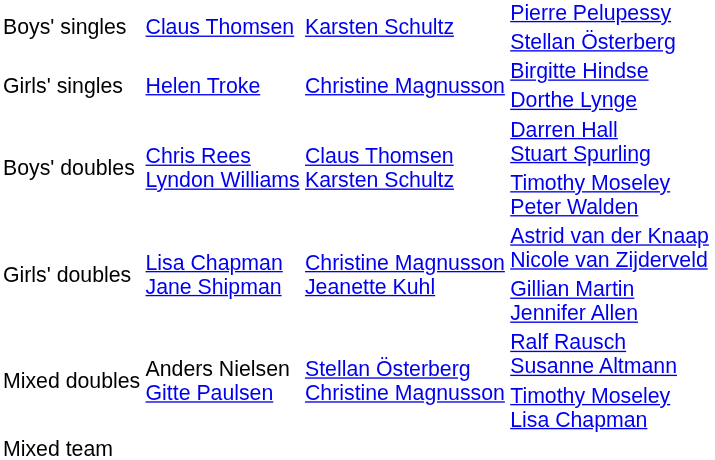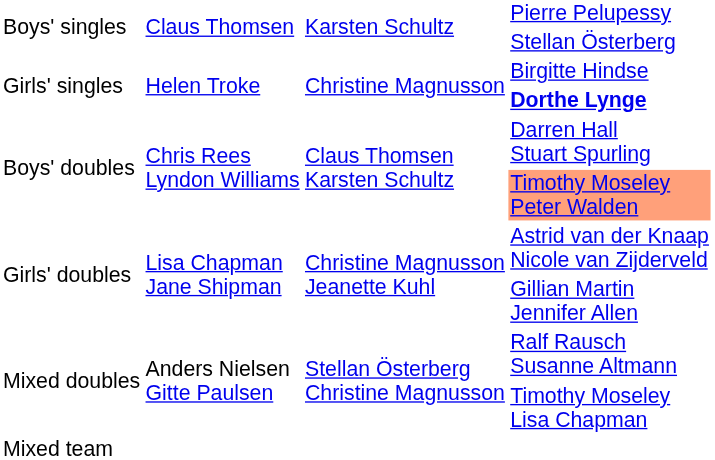(574, 100) normal -> (578, 100) bold
(590, 195) no background -> (590, 195) lightsalmon background
